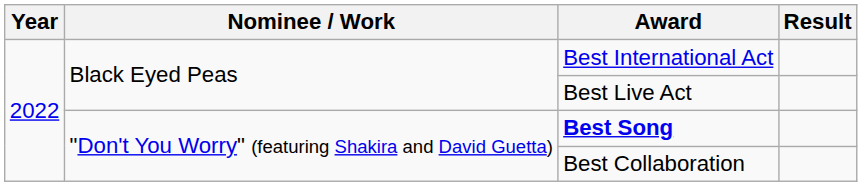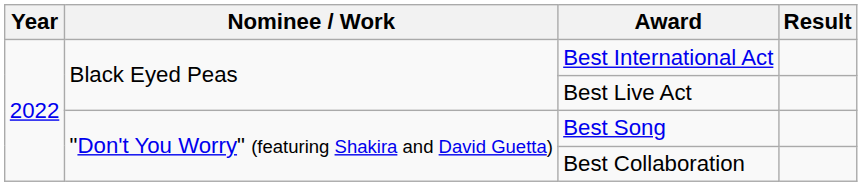(618, 127) bold -> (615, 127) normal
